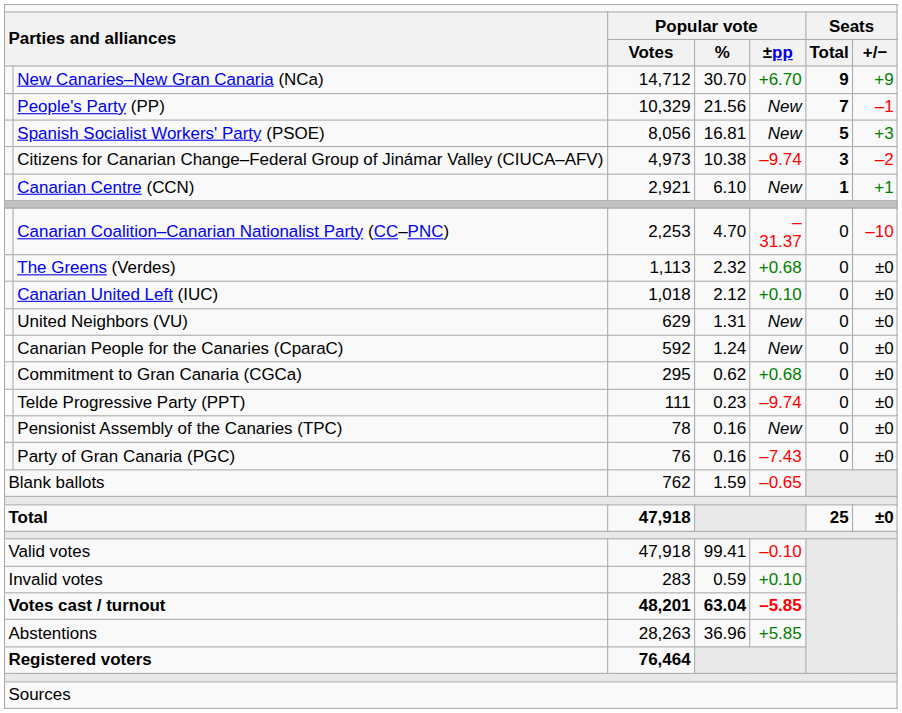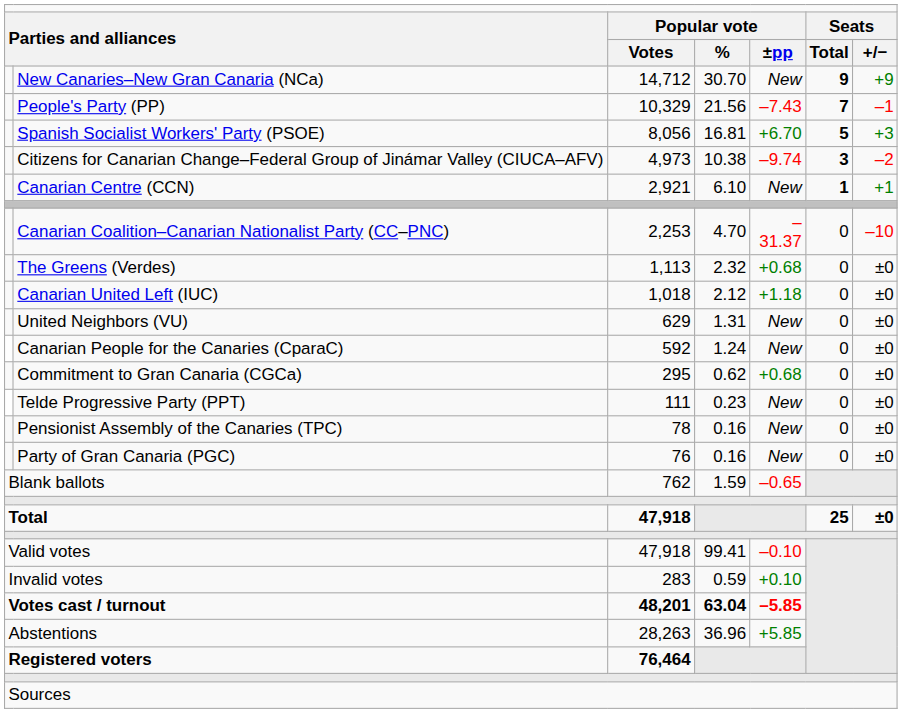(780, 79) +6.70 -> (785, 79) New
(785, 106) New -> (780, 106) –7.43
(785, 133) New -> (780, 133) +6.70
(780, 294) +0.10 -> (780, 294) +1.18
(780, 402) –9.74 -> (785, 402) New
(780, 456) –7.43 -> (785, 456) New
